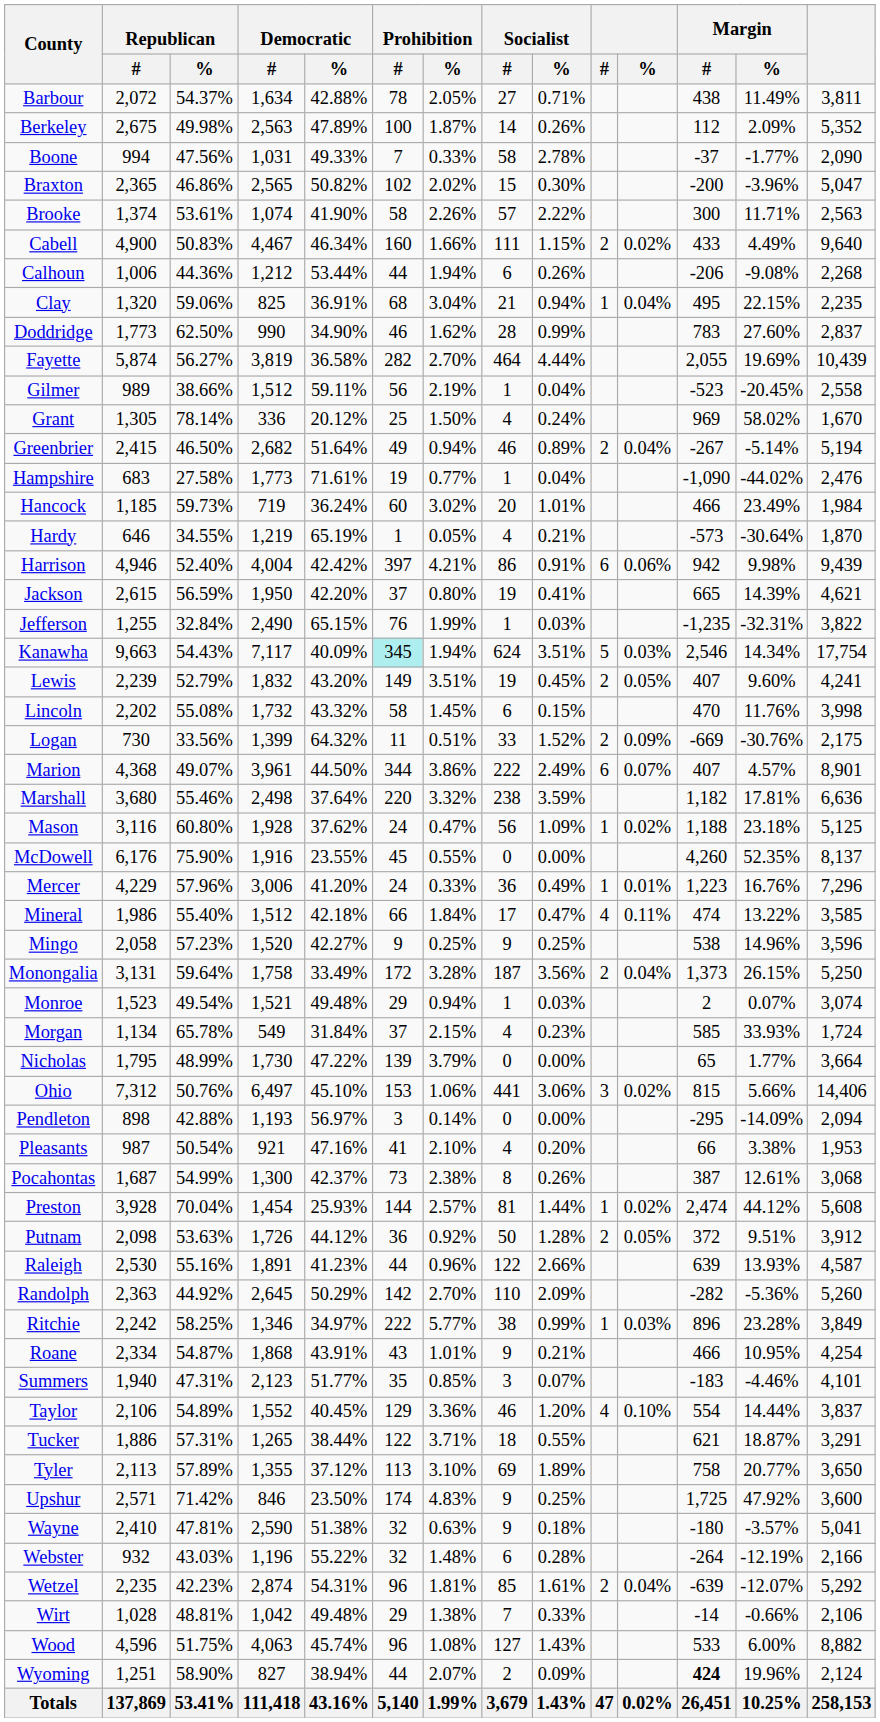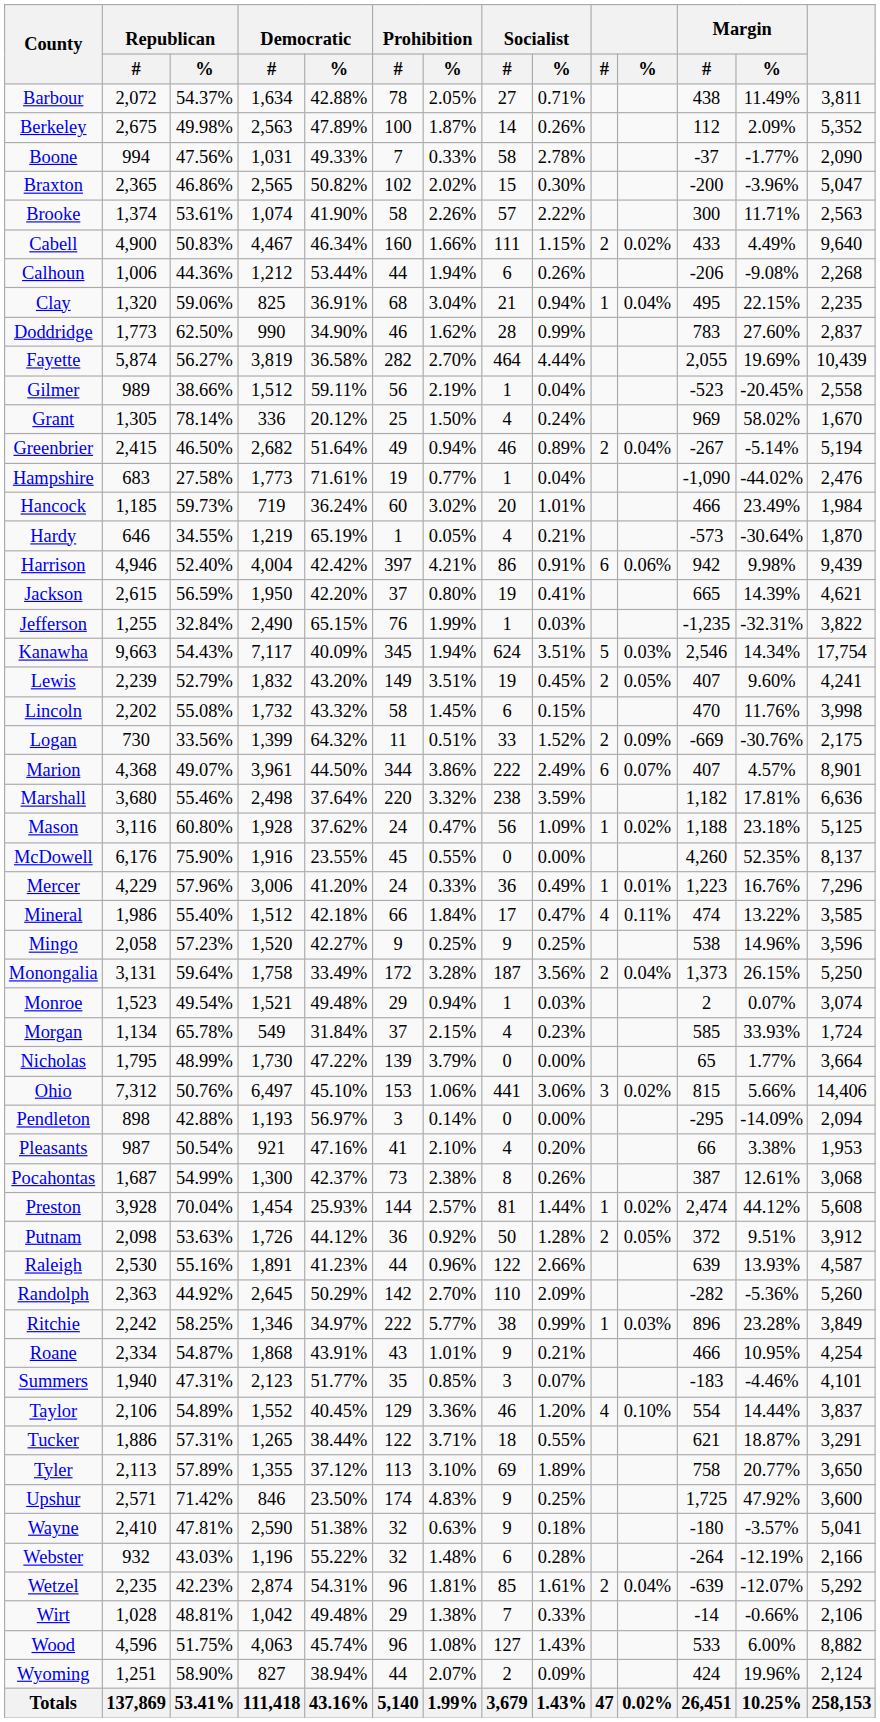(398, 652) paleturquoise background -> (398, 652) no background
(707, 1673) bold -> (707, 1673) normal
